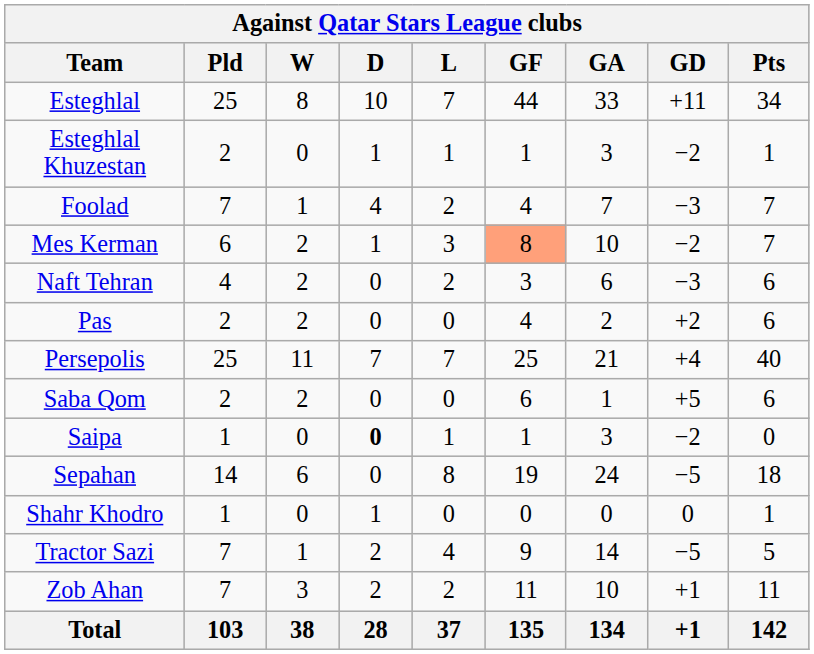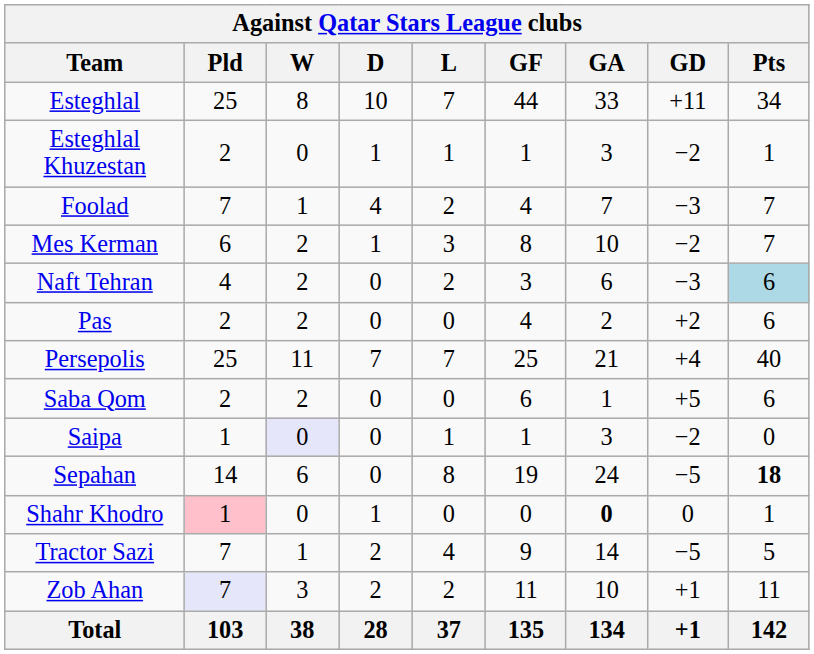(526, 243) lightsalmon background -> (526, 243) no background
(769, 282) no background -> (769, 282) lightblue background
(302, 436) no background -> (302, 436) lavender background
(376, 436) bold -> (376, 436) normal
(769, 475) normal -> (769, 475) bold
(225, 513) no background -> (225, 513) pink background
(607, 513) normal -> (607, 513) bold
(225, 591) no background -> (225, 591) lavender background
